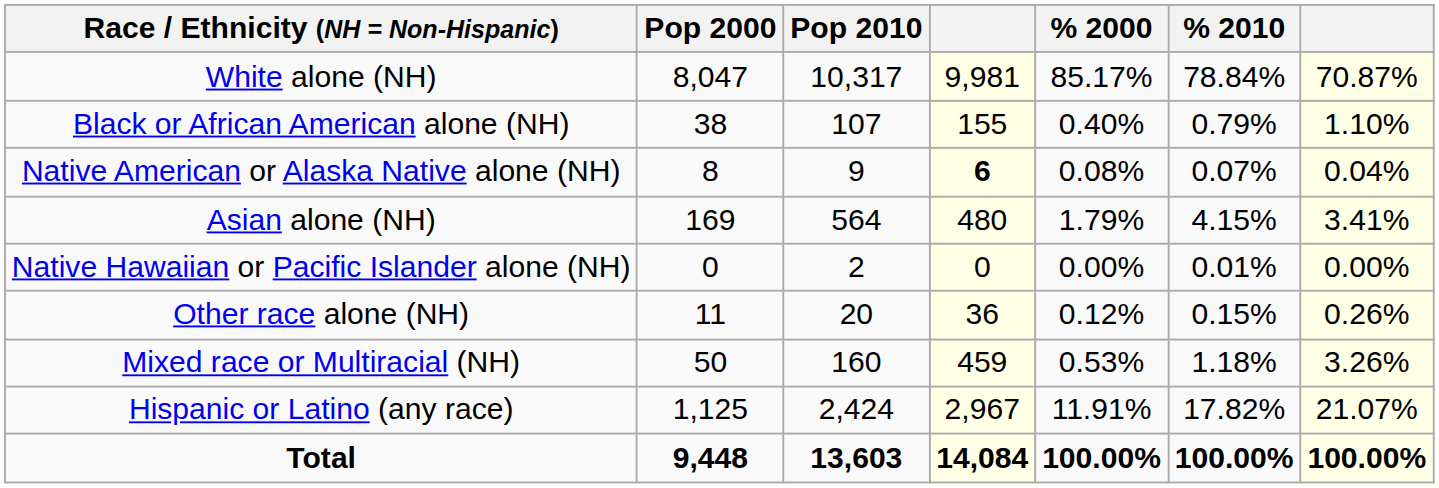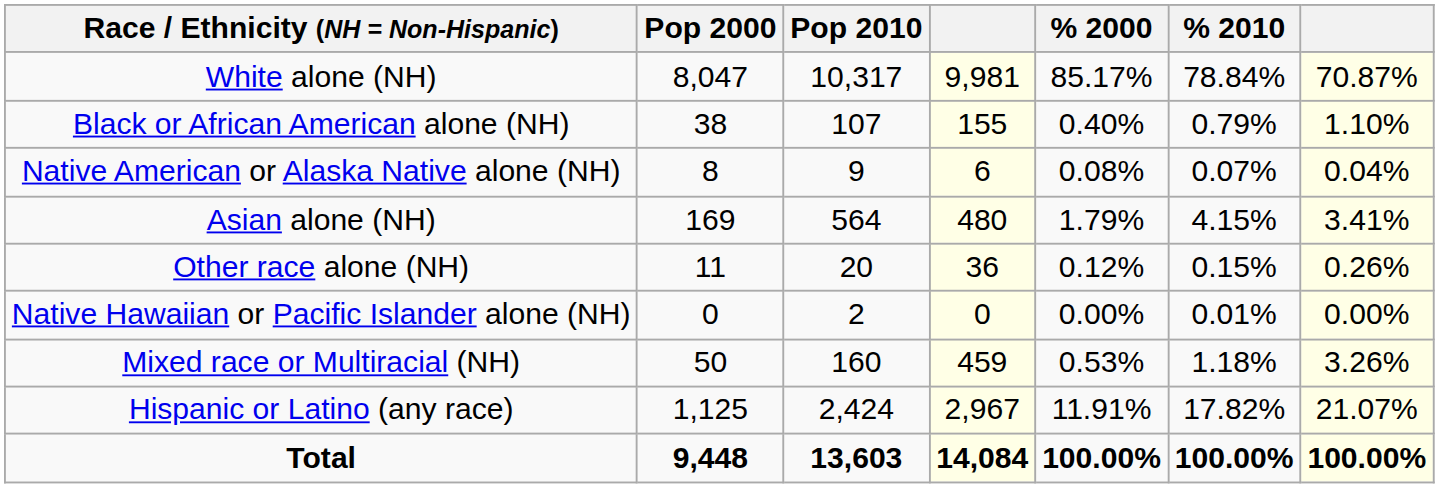(982, 171) bold -> (982, 171) normal
rows swapped: (321, 266) <-> (321, 314)
